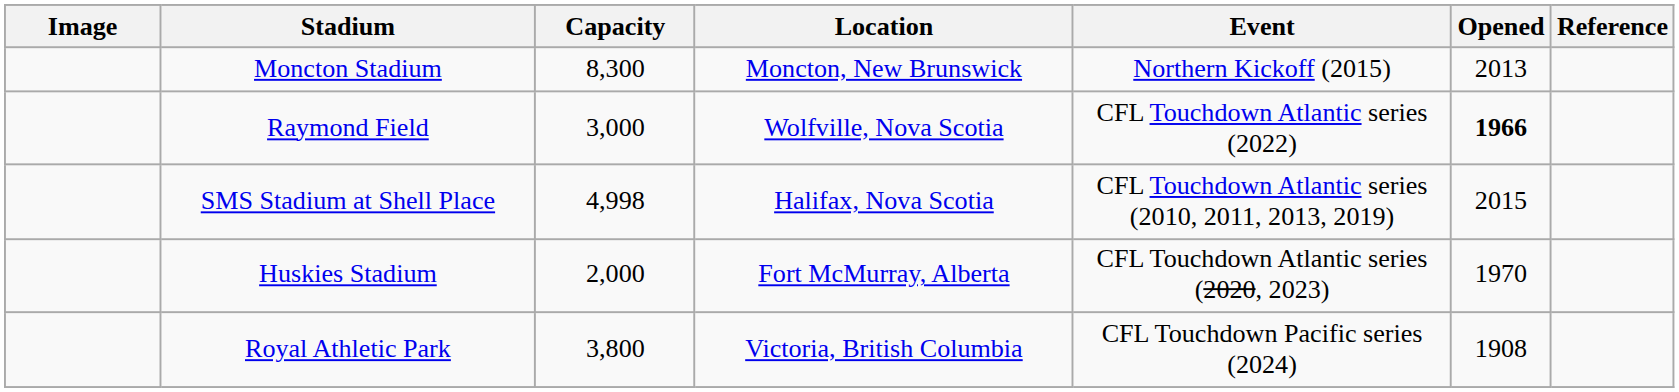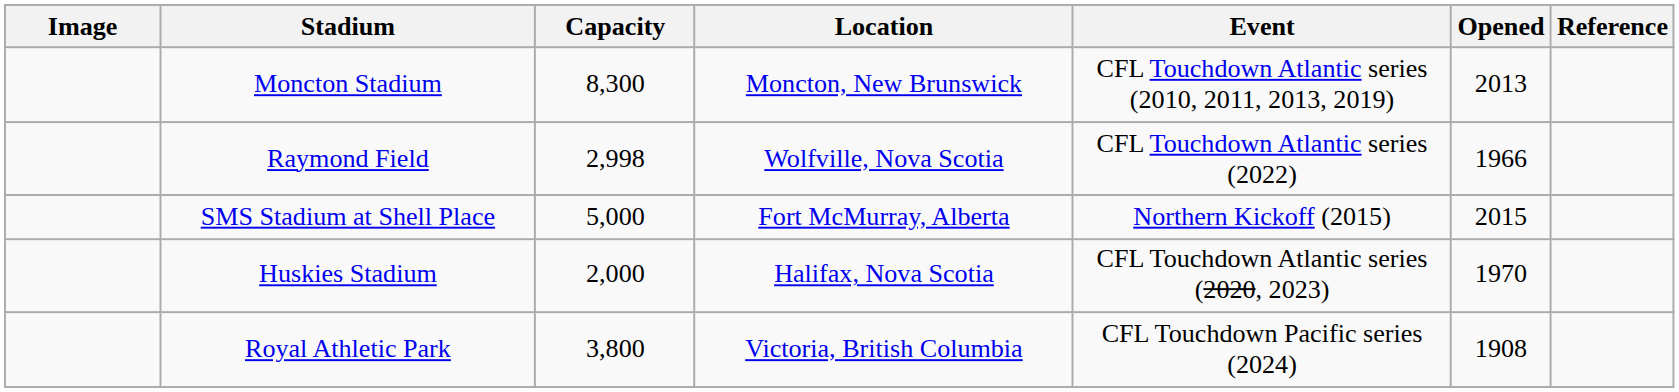(1262, 68) Northern Kickoff (2015) -> (1262, 84) CFL Touchdown Atlantic series (2010, 2011, 2013, 2019)
(615, 127) 3,000 -> (615, 157) 2,998
(1501, 127) bold -> (1501, 157) normal
(615, 200) 4,998 -> (615, 216) 5,000
(884, 200) Halifax, Nova Scotia -> (884, 216) Fort McMurray, Alberta
(1262, 200) CFL Touchdown Atlantic series (2010, 2011, 2013, 2019) -> (1262, 216) Northern Kickoff (2015)
(884, 274) Fort McMurray, Alberta -> (884, 274) Halifax, Nova Scotia
